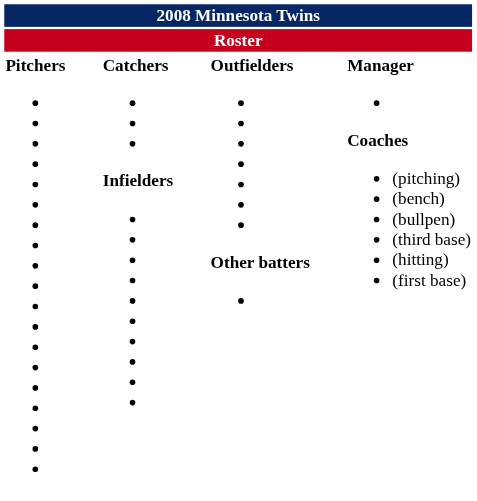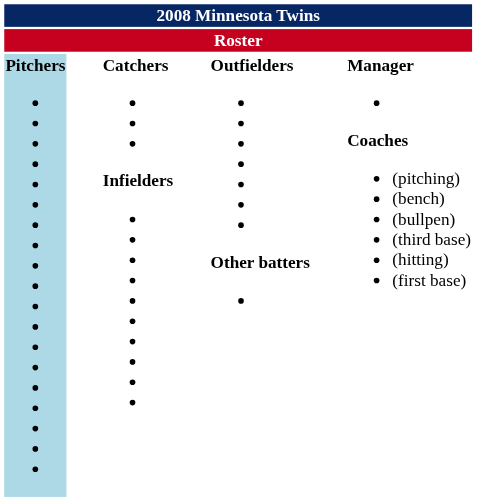(35, 267) no background -> (35, 267) lightblue background
